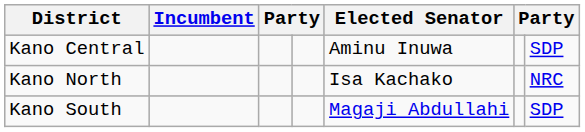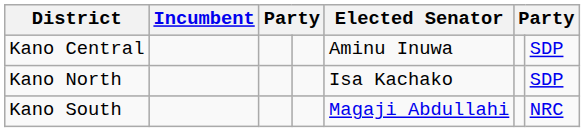(547, 81) NRC -> (547, 81) SDP
(547, 111) SDP -> (547, 111) NRC
